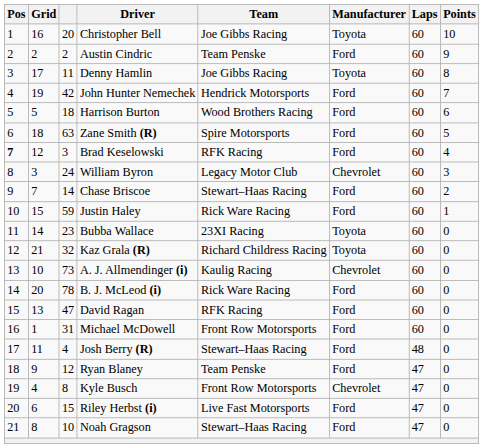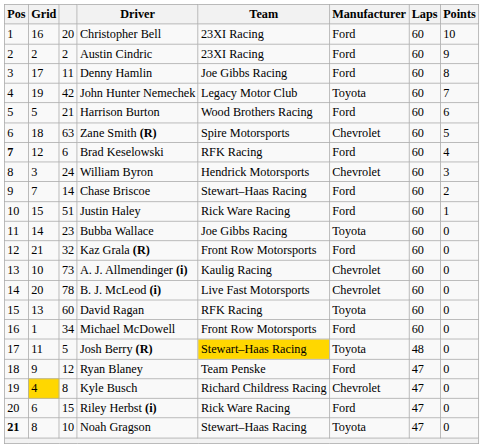(244, 33) Joe Gibbs Racing -> (232, 33) 23XI Racing
(349, 33) Toyota -> (344, 33) Ford
(233, 53) Team Penske -> (232, 53) 23XI Racing
(349, 73) Toyota -> (344, 73) Ford
(255, 92) Hendrick Motorsports -> (249, 92) Legacy Motor Club
(344, 92) Ford -> (349, 92) Toyota
(68, 112) 18 -> (68, 112) 21
(344, 132) Ford -> (356, 132) Chevrolet
(65, 151) 3 -> (65, 151) 6
(249, 171) Legacy Motor Club -> (255, 171) Hendrick Motorsports
(68, 210) 59 -> (68, 210) 51
(232, 230) 23XI Racing -> (244, 230) Joe Gibbs Racing
(264, 250) Richard Childress Racing -> (259, 250) Front Row Motorsports
(349, 250) Toyota -> (344, 250) Ford
(245, 289) Rick Ware Racing -> (255, 289) Live Fast Motorsports
(344, 289) Ford -> (356, 289) Chevrolet
(68, 309) 47 -> (68, 309) 60
(344, 309) Ford -> (349, 309) Toyota
(68, 329) 31 -> (68, 329) 34
(65, 348) 4 -> (65, 348) 5
(254, 348) no background -> (254, 348) gold background
(344, 348) Ford -> (349, 348) Toyota
(34, 388) no background -> (34, 388) gold background
(259, 388) Front Row Motorsports -> (264, 388) Richard Childress Racing
(255, 407) Live Fast Motorsports -> (245, 407) Rick Ware Racing
(13, 427) normal -> (13, 427) bold
(344, 427) Ford -> (349, 427) Toyota
